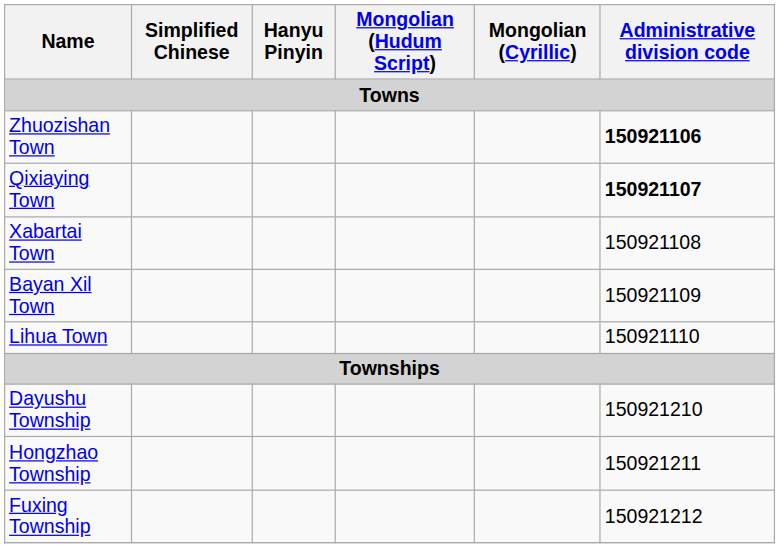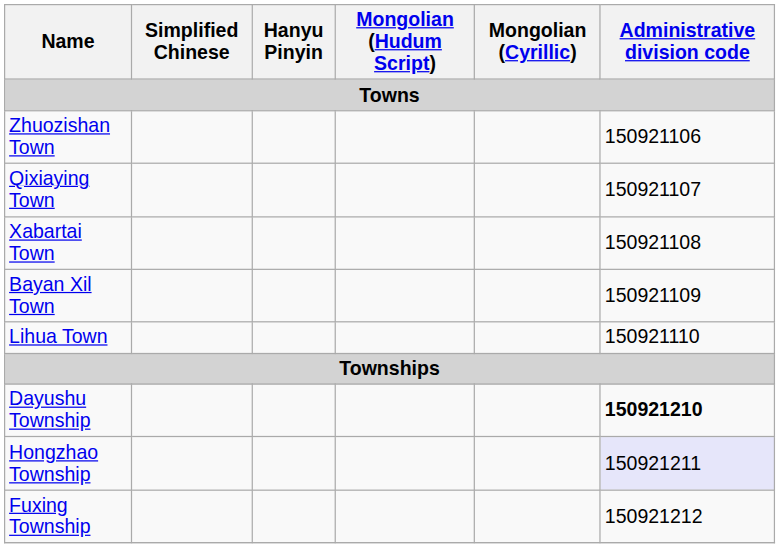(653, 136) bold -> (653, 136) normal
(653, 189) bold -> (653, 189) normal
(654, 410) normal -> (654, 410) bold
(653, 463) no background -> (653, 463) lavender background
